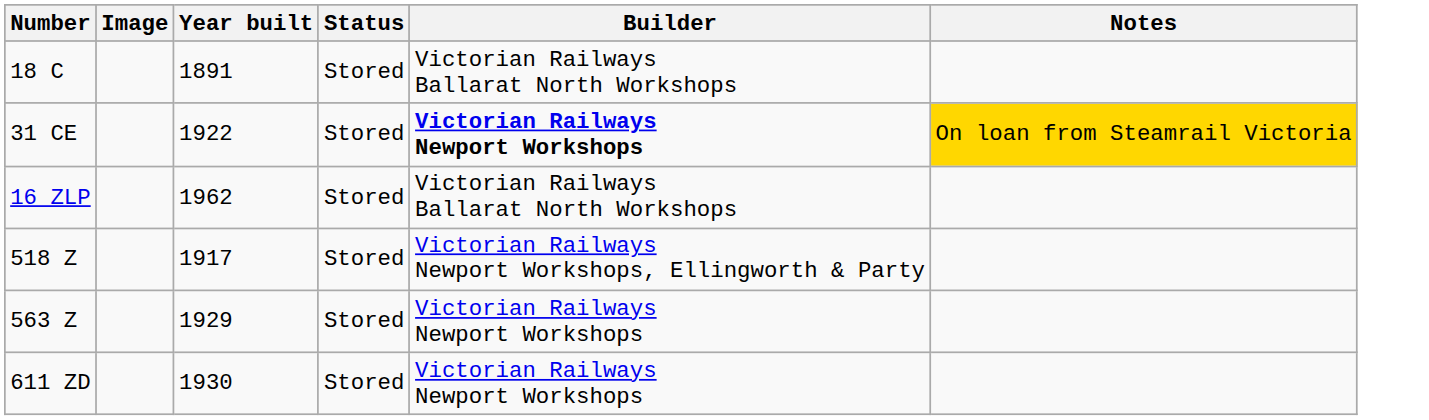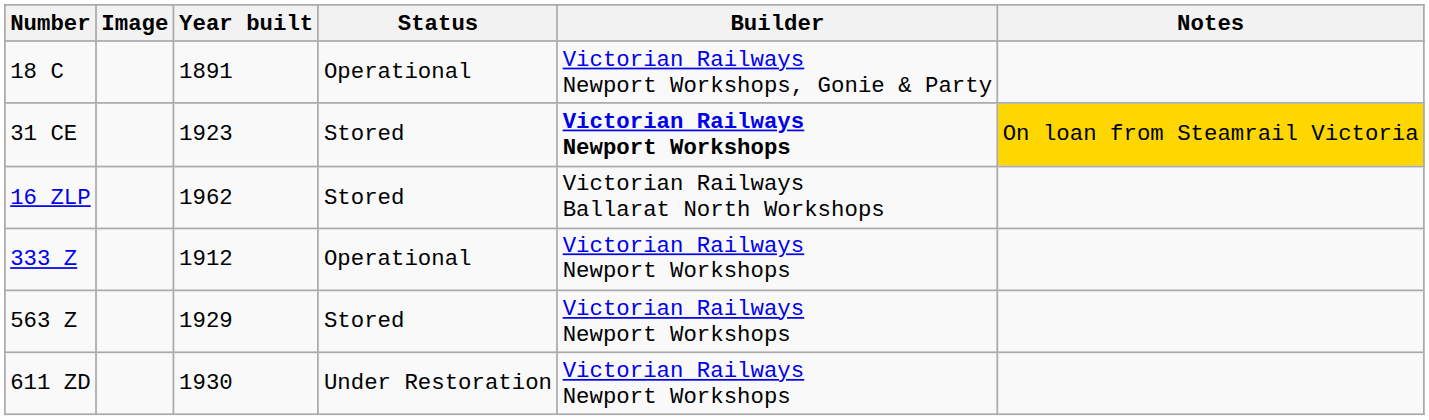(364, 72) Stored -> (398, 72) Operational
(576, 72) Victorian Railways Ballarat North Workshops -> (777, 72) Victorian Railways Newport Workshops, Gonie & Party
(206, 135) 1922 -> (206, 135) 1923
+ row: (44, 259)
- row: (44, 259)
(364, 384) Stored -> (438, 384) Under Restoration
